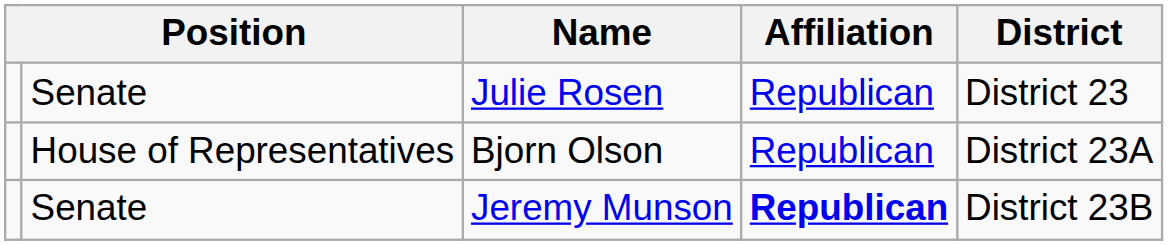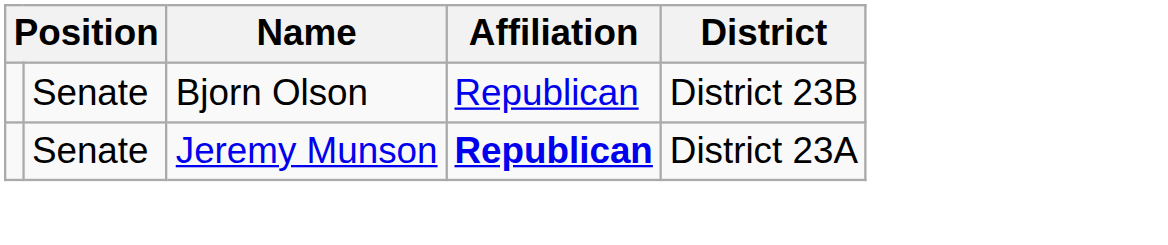- row: (567, 92)
(242, 150) House of Representatives -> (90, 92) Senate
(1059, 150) District 23A -> (764, 92) District 23B
(1059, 208) District 23B -> (764, 150) District 23A
